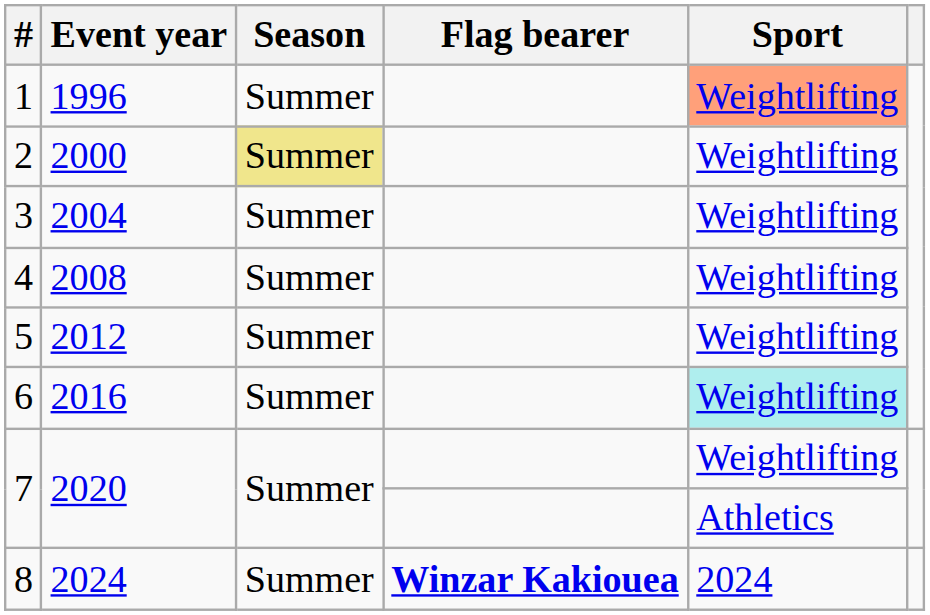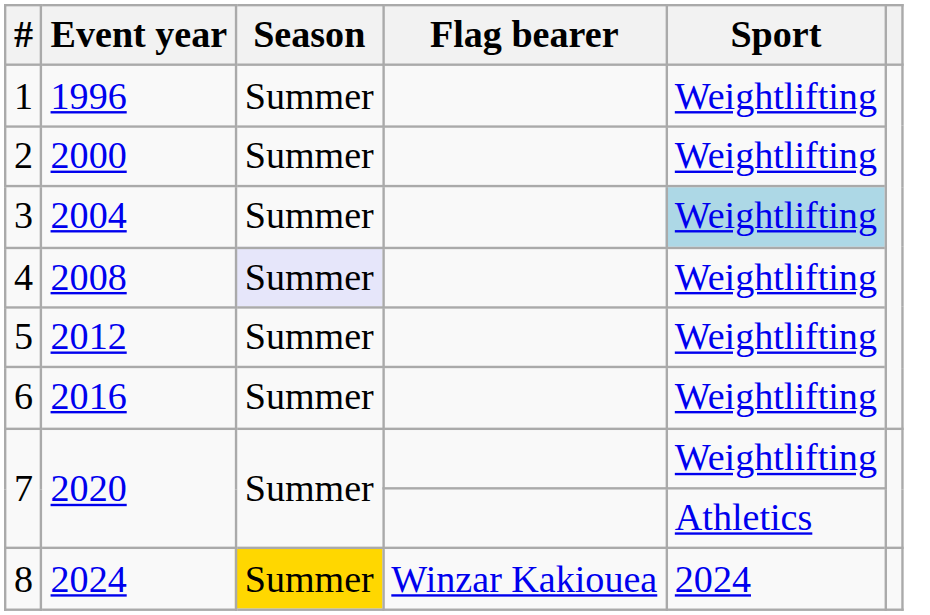(797, 95) lightsalmon background -> (776, 95) no background
(309, 155) khaki background -> (309, 155) no background
(797, 215) no background -> (776, 215) lightblue background
(309, 276) no background -> (309, 276) lavender background
(797, 397) paleturquoise background -> (776, 397) no background
(309, 578) no background -> (309, 578) gold background
(535, 578) bold -> (524, 578) normal
